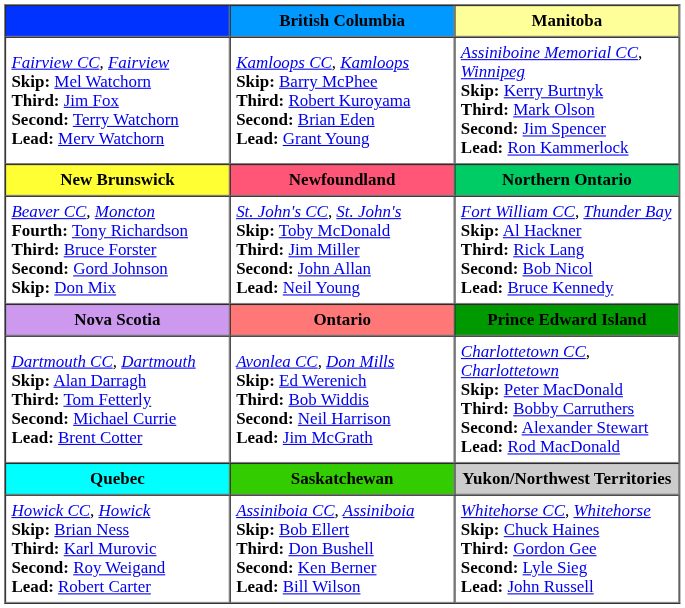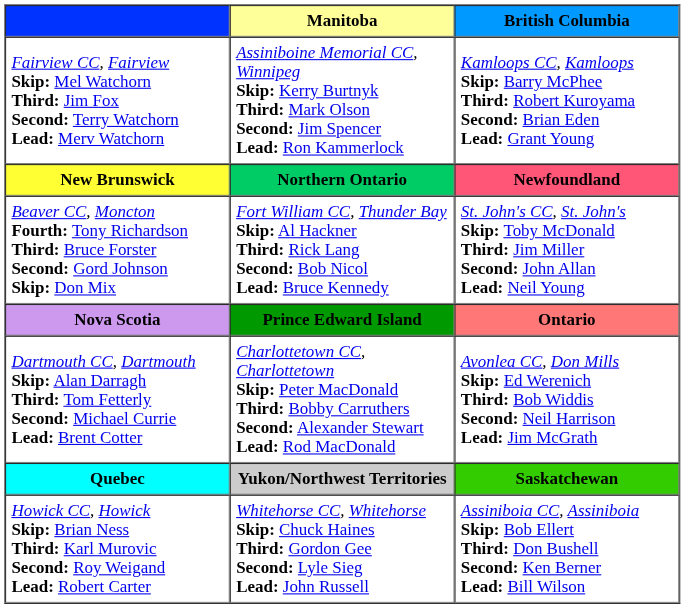columns swapped: (342, 20) <-> (567, 20)
